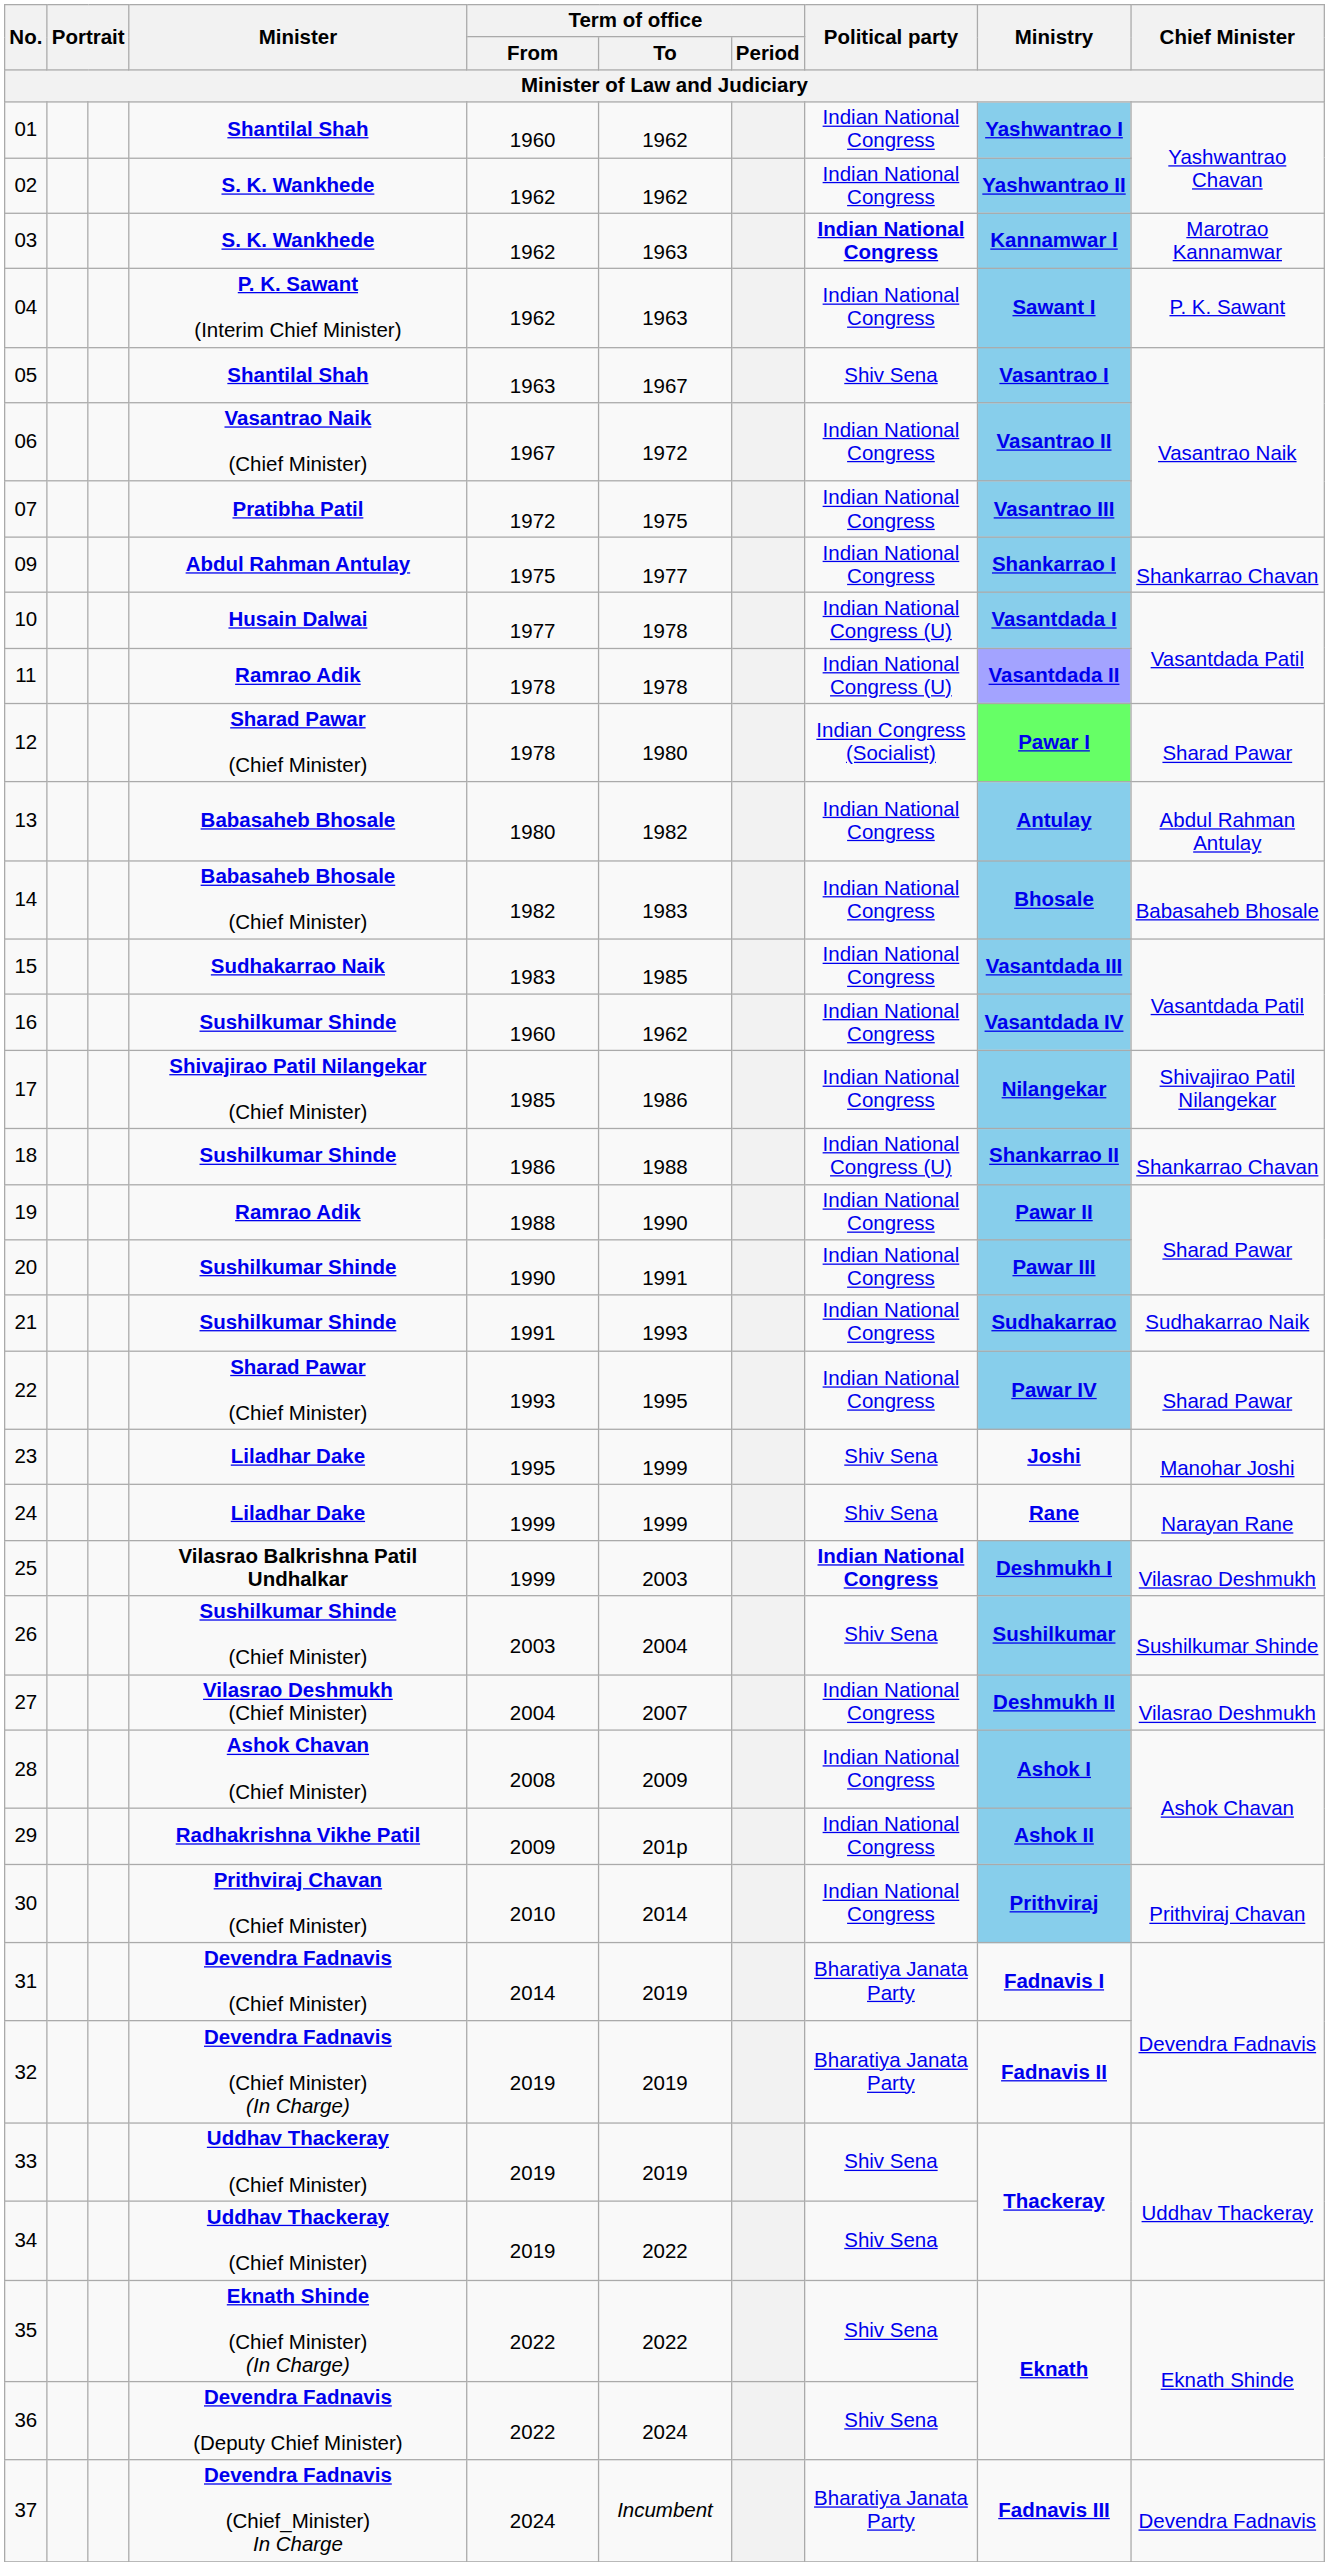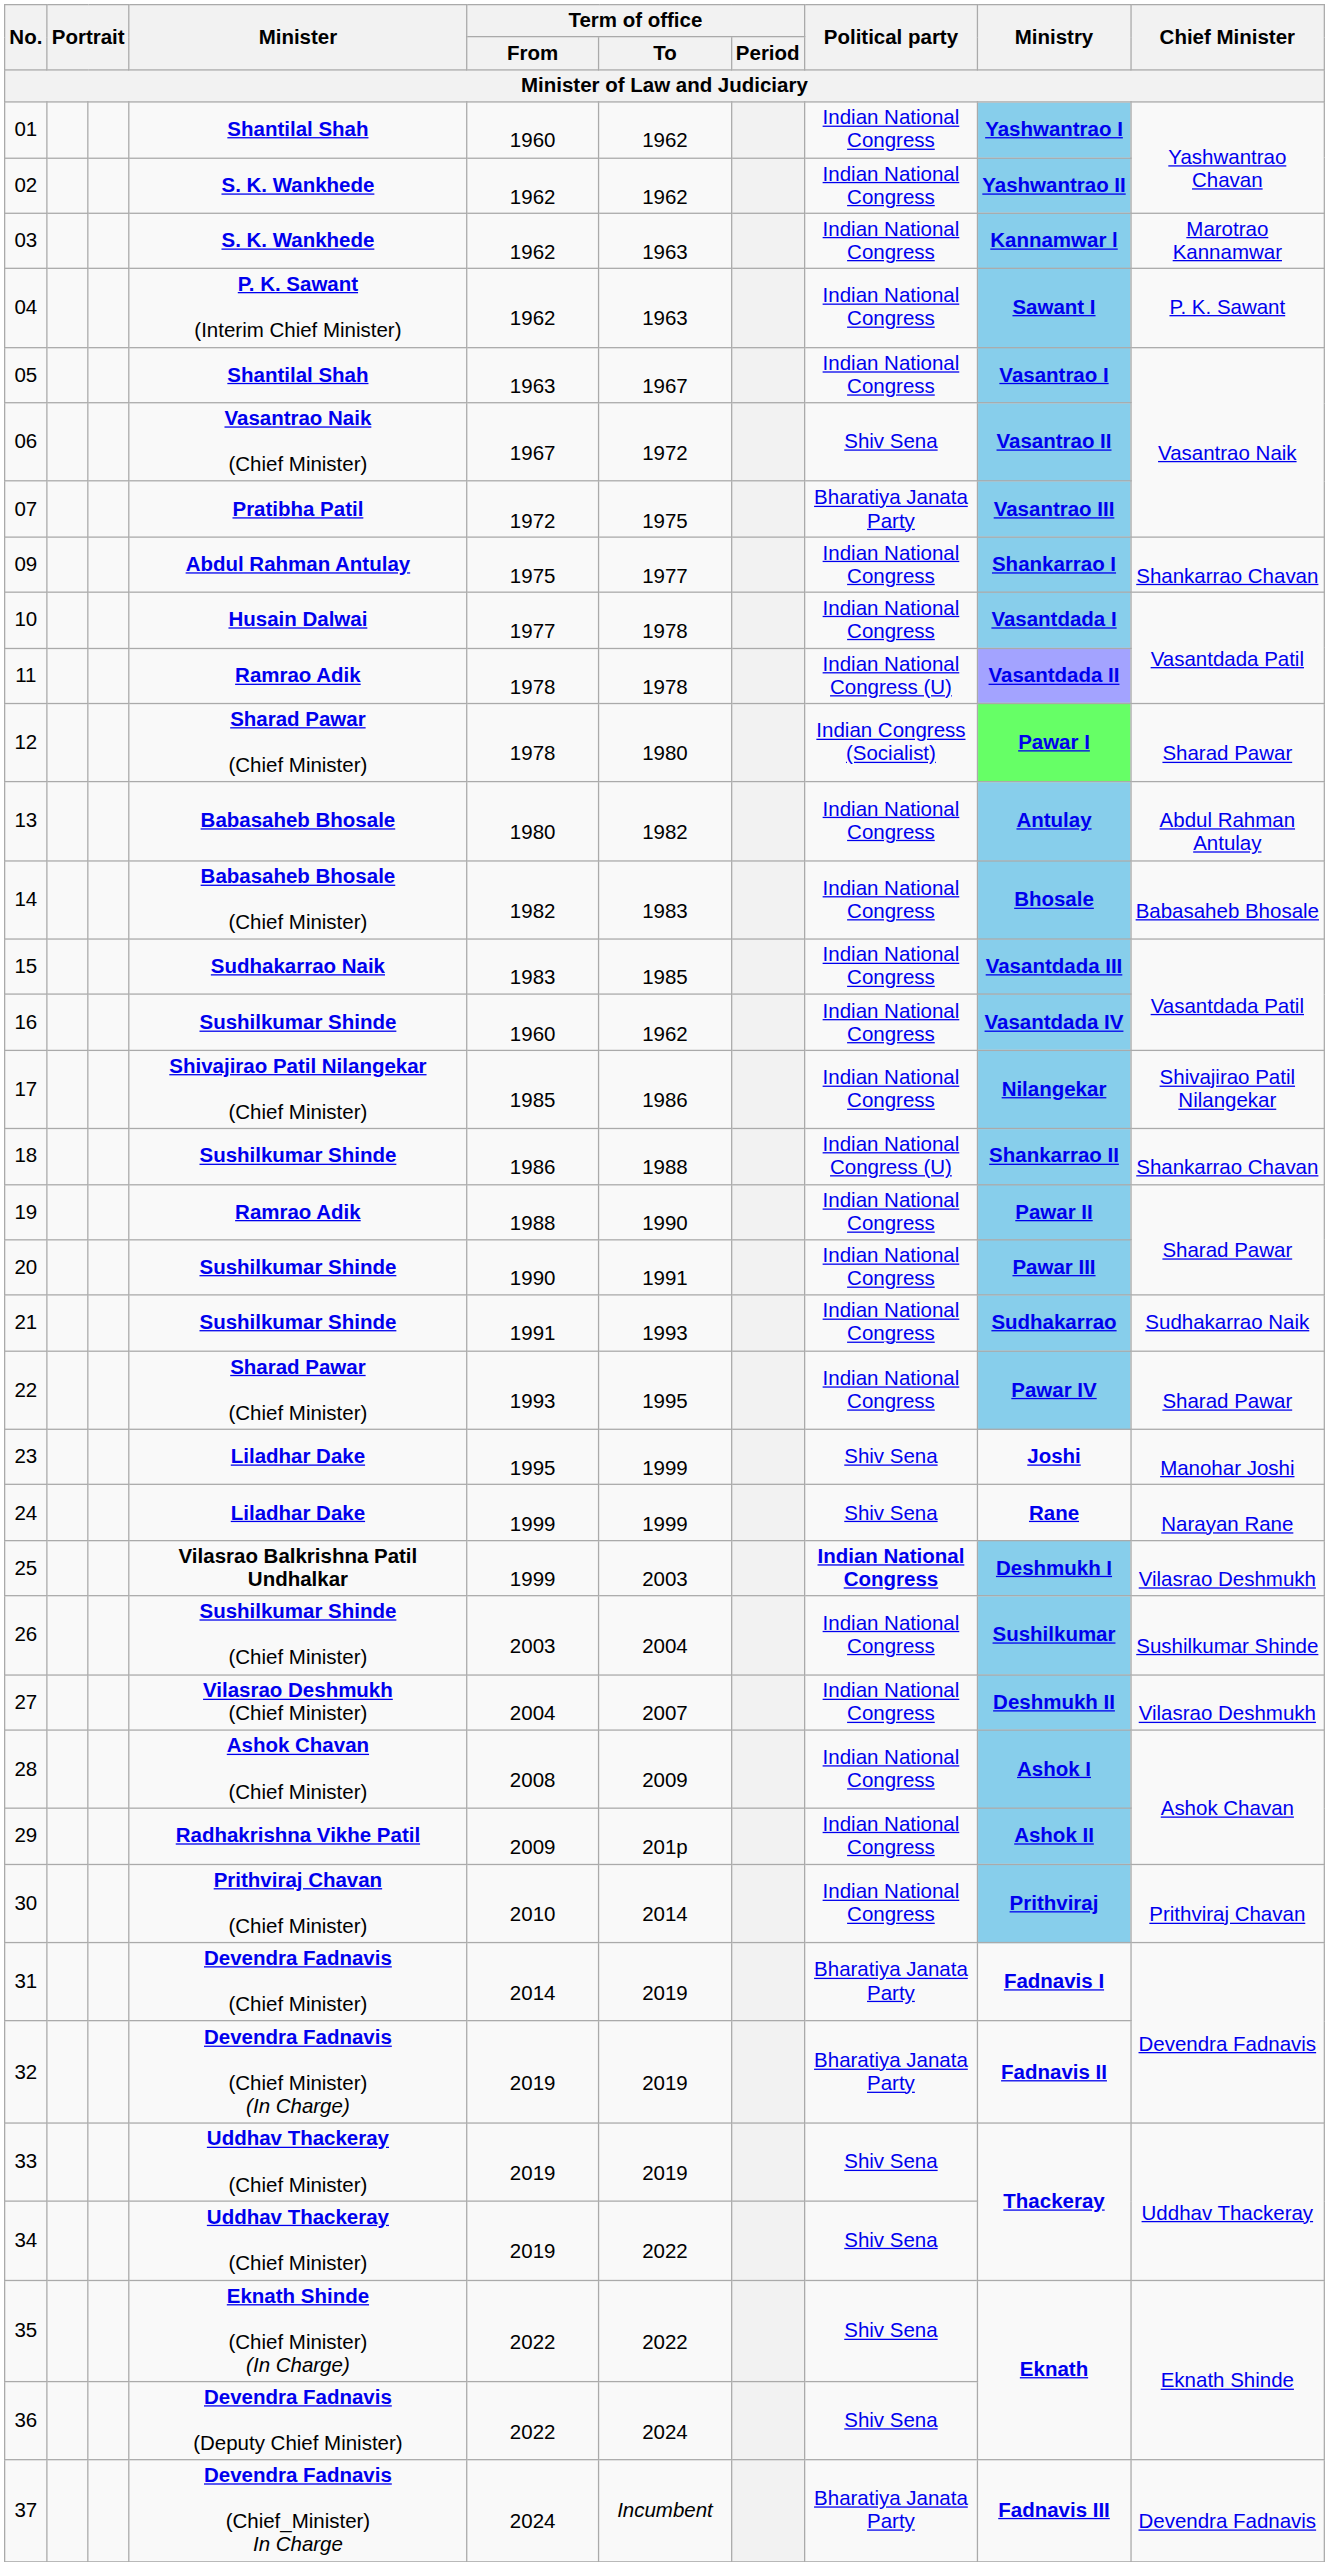(891, 240) bold -> (891, 240) normal
(891, 374) Shiv Sena -> (891, 374) Indian National Congress
(891, 441) Indian National Congress -> (891, 441) Shiv Sena
(891, 508) Indian National Congress -> (891, 508) Bharatiya Janata Party
(891, 619) Indian National Congress (U) -> (891, 619) Indian National Congress
(891, 1634) Shiv Sena -> (891, 1634) Indian National Congress
